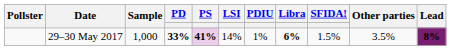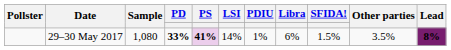(145, 37) 1,000 -> (145, 37) 1,080
(292, 37) bold -> (292, 37) normal
